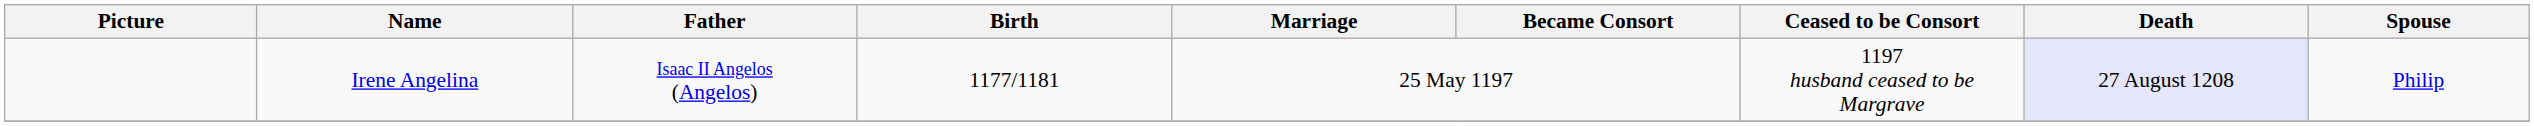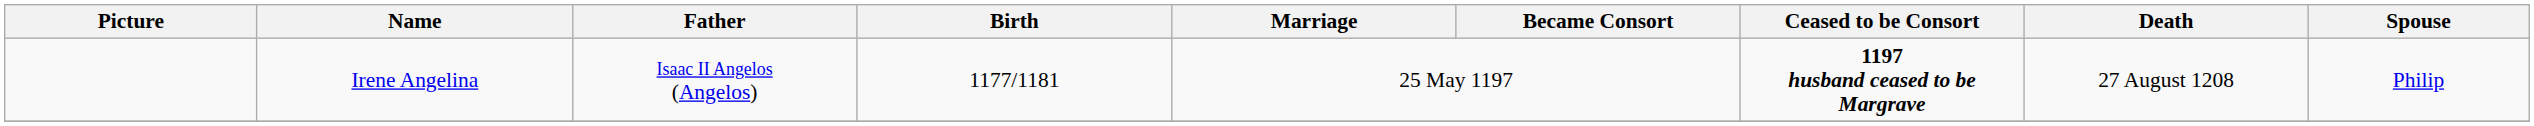(1882, 79) normal -> (1882, 79) bold
(2166, 79) lavender background -> (2166, 79) no background
